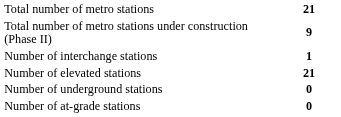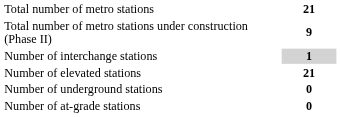(309, 56) no background -> (309, 56) lightgrey background
